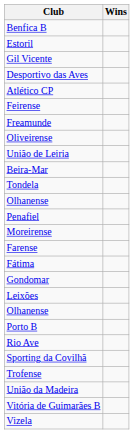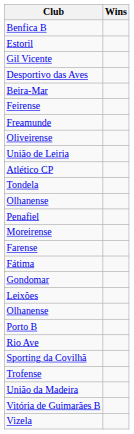(30, 91) Atlético CP -> (27, 91) Beira-Mar
(27, 169) Beira-Mar -> (30, 169) Atlético CP
